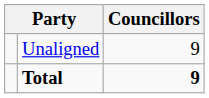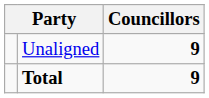(195, 48) normal -> (195, 48) bold
